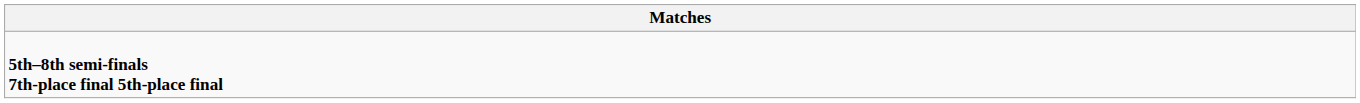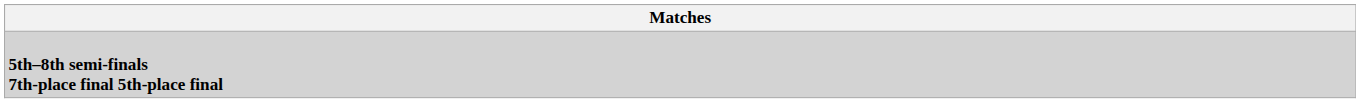(116, 74) no background -> (116, 74) lightgrey background
